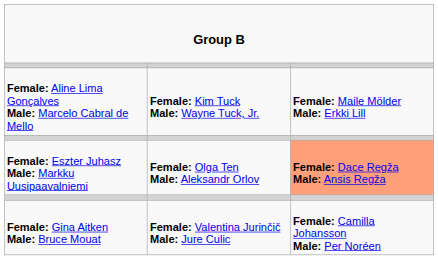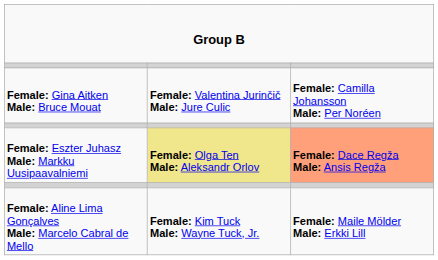rows swapped: (68, 107) <-> (58, 233)
(205, 173) no background -> (205, 161) khaki background
